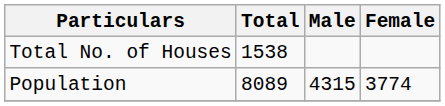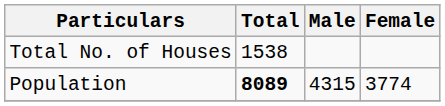(264, 84) normal -> (264, 84) bold
